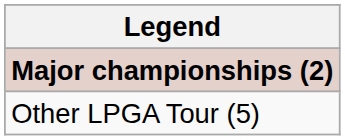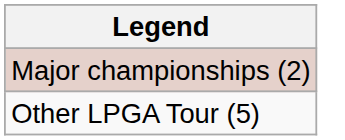(172, 70) bold -> (161, 70) normal
